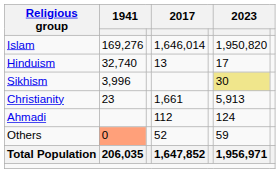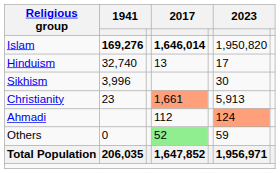(123, 44) normal -> (123, 44) bold
(180, 44) normal -> (180, 44) bold
(222, 81) khaki background -> (222, 81) no background
(168, 99) no background -> (168, 99) lightsalmon background
(225, 117) no background -> (225, 117) lightsalmon background
(105, 136) lightsalmon background -> (105, 136) no background
(160, 136) no background -> (160, 136) lightgreen background
